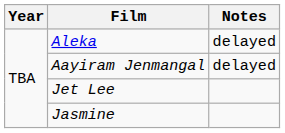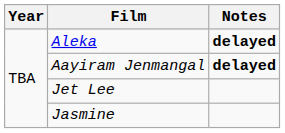(244, 41) normal -> (244, 41) bold
(244, 66) normal -> (244, 66) bold
